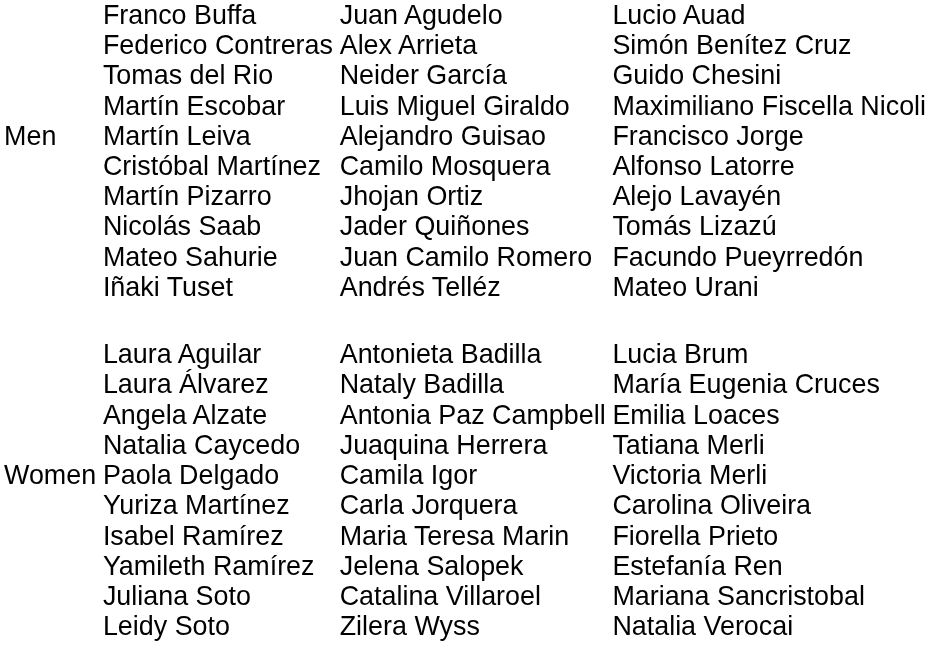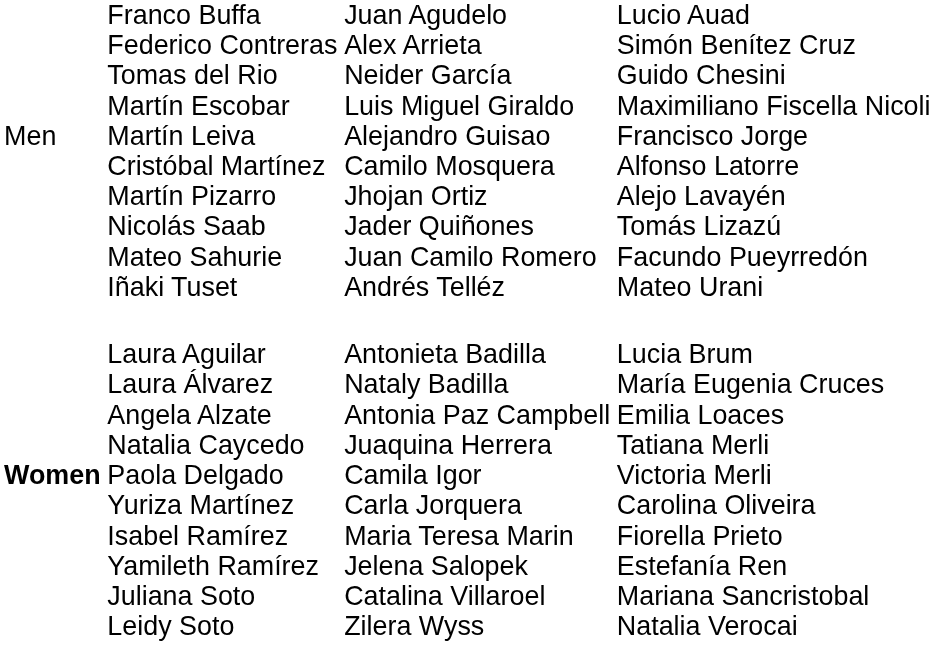(50, 475) normal -> (52, 475) bold
